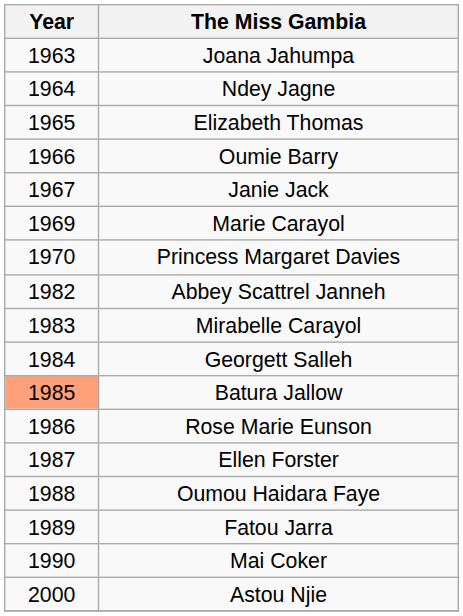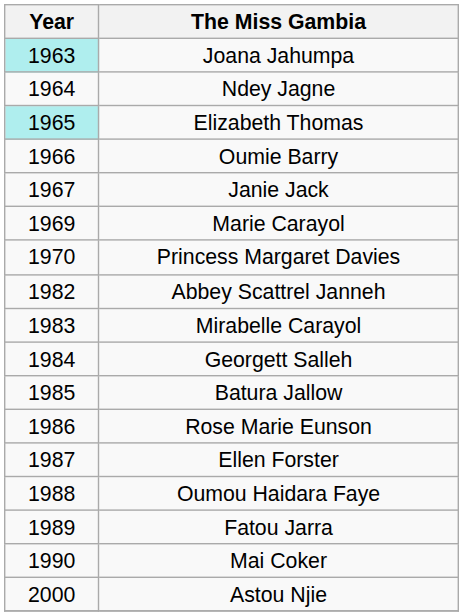(52, 55) no background -> (52, 55) paleturquoise background
(52, 123) no background -> (52, 123) paleturquoise background
(52, 392) lightsalmon background -> (52, 392) no background
